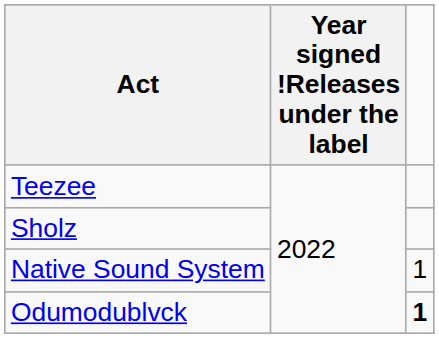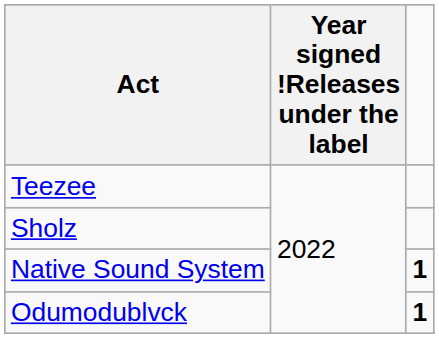(420, 269) normal -> (420, 269) bold
